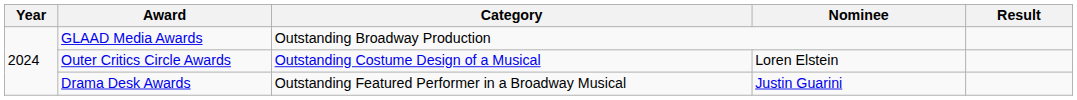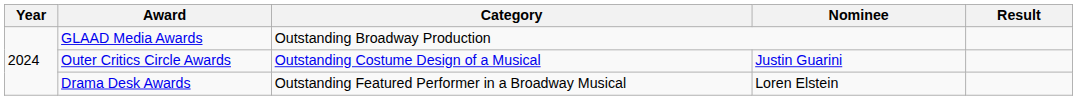(797, 60) Loren Elstein -> (799, 60) Justin Guarini
(799, 83) Justin Guarini -> (797, 83) Loren Elstein
